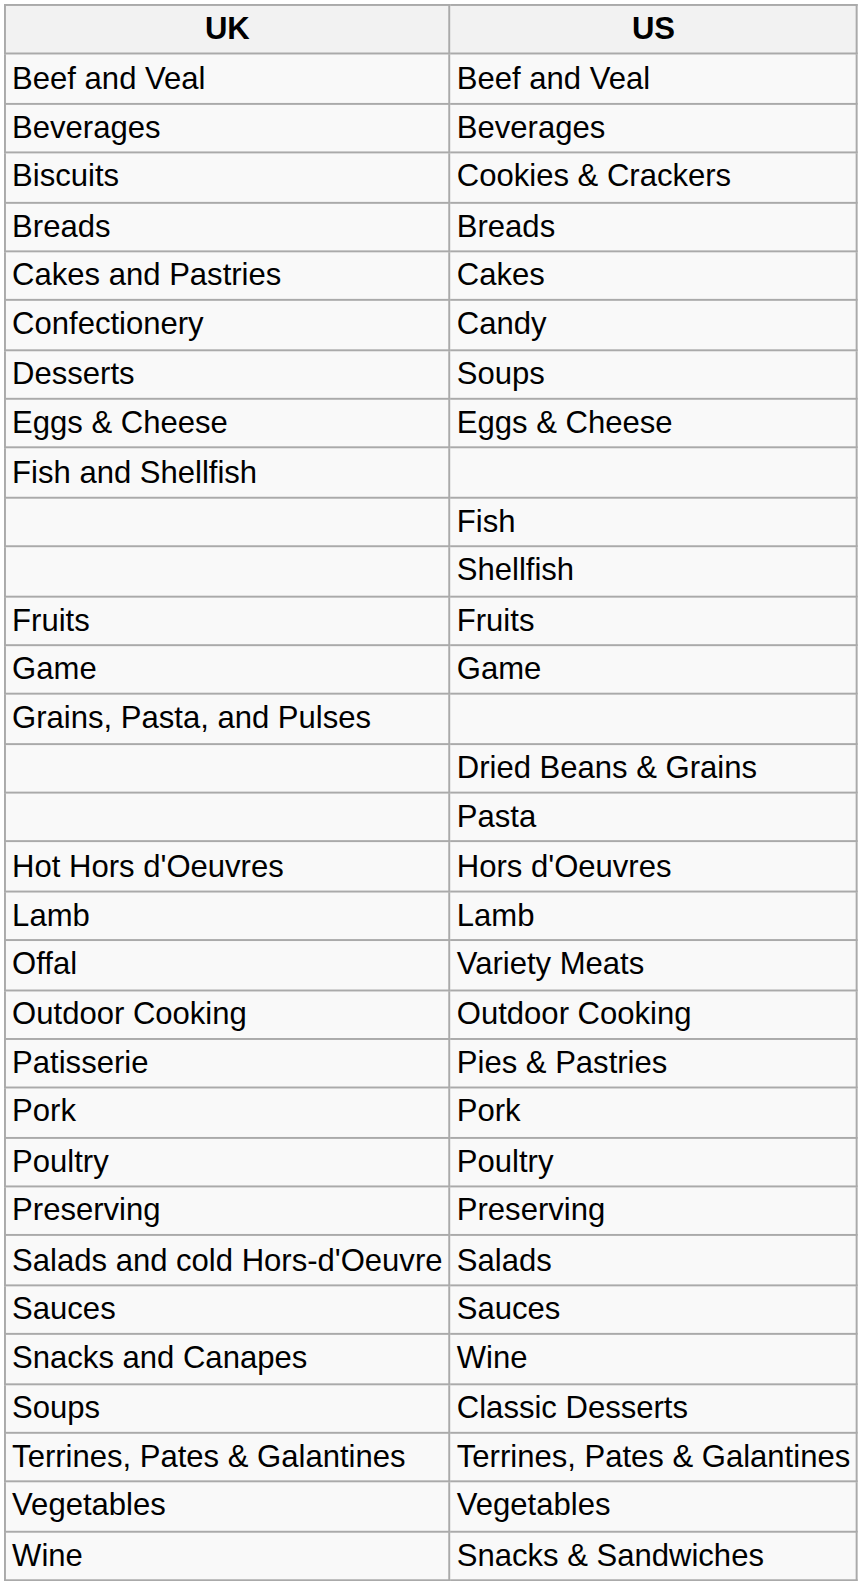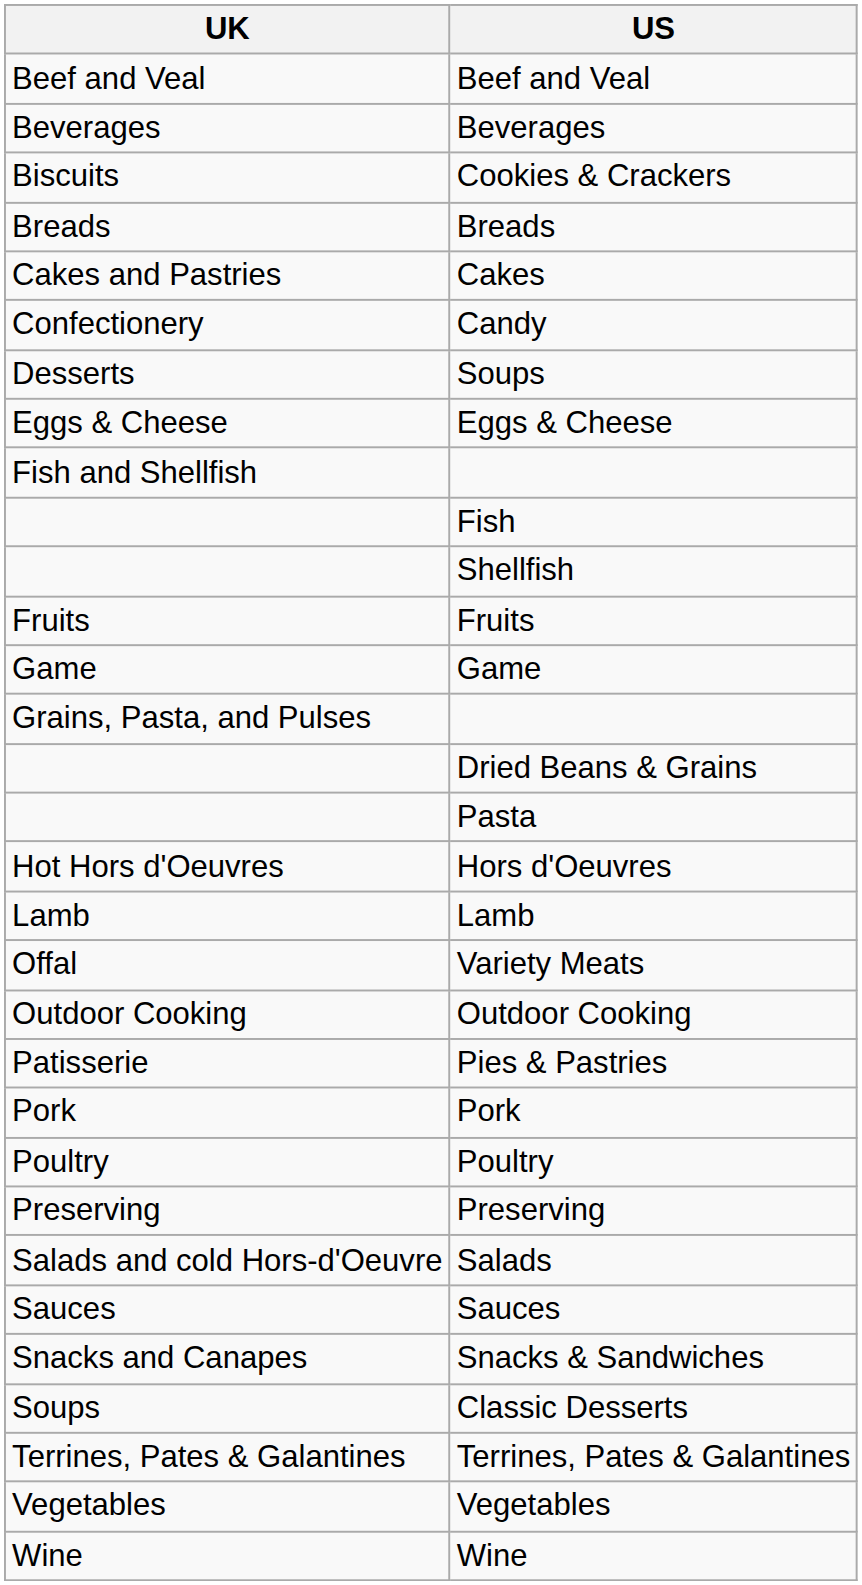(492, 1358) Wine -> (610, 1358) Snacks & Sandwiches
(610, 1555) Snacks & Sandwiches -> (492, 1555) Wine
